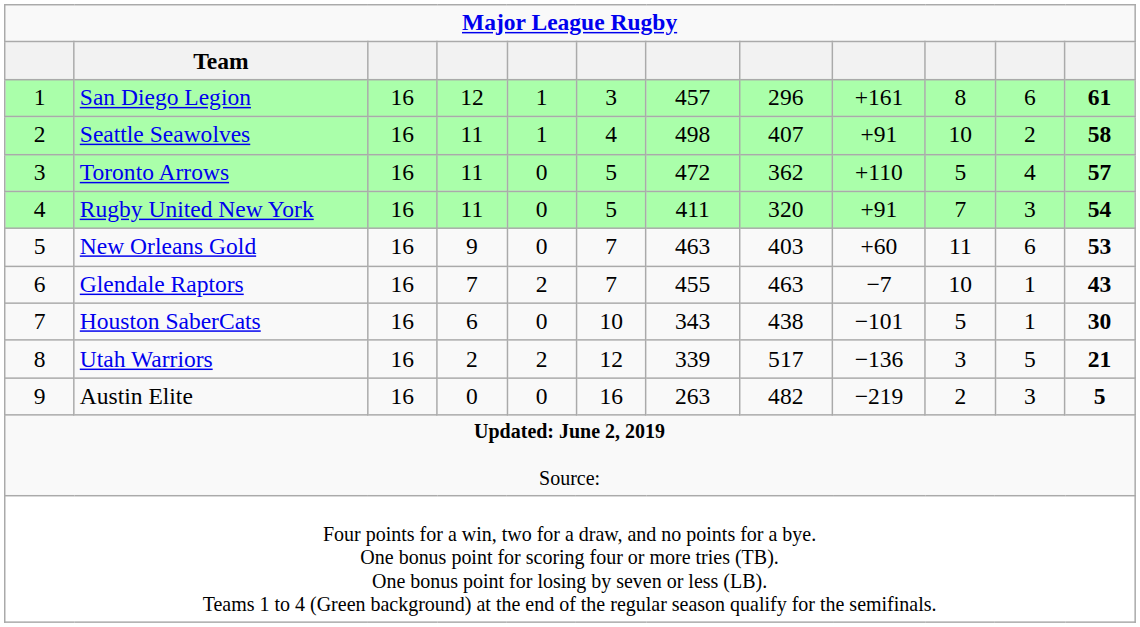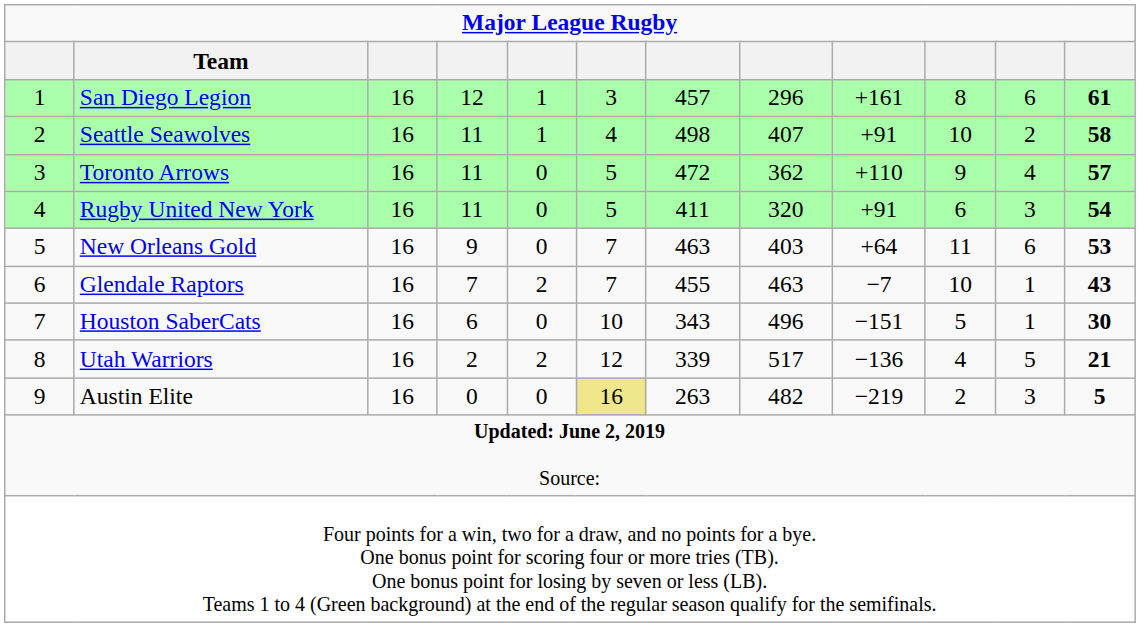(960, 172) 5 -> (960, 172) 9
(960, 209) 7 -> (960, 209) 6
(879, 246) +60 -> (879, 246) +64
(786, 321) 438 -> (786, 321) 496
(879, 321) −101 -> (879, 321) −151
(960, 358) 3 -> (960, 358) 4
(611, 396) no background -> (611, 396) khaki background
